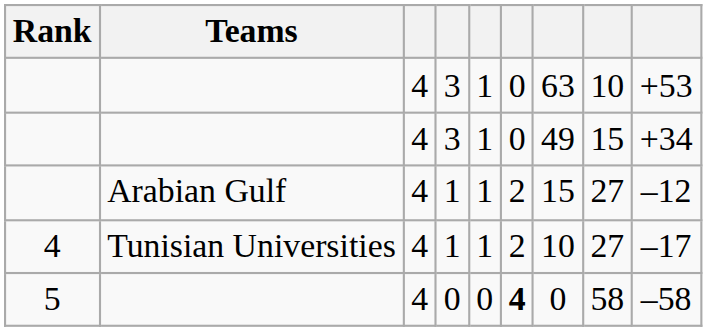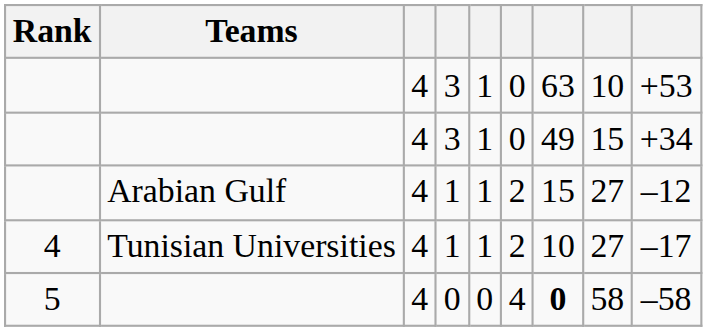(517, 298) bold -> (517, 298) normal
(558, 298) normal -> (558, 298) bold
